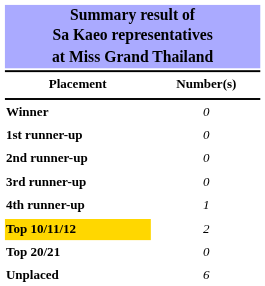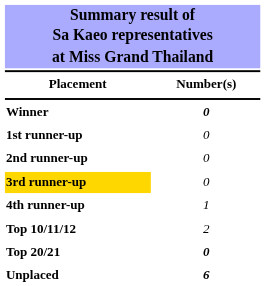(206, 112) normal -> (206, 112) bold
(46, 182) no background -> (46, 182) gold background
(41, 229) gold background -> (41, 229) no background
(206, 252) normal -> (206, 252) bold
(206, 276) normal -> (206, 276) bold
